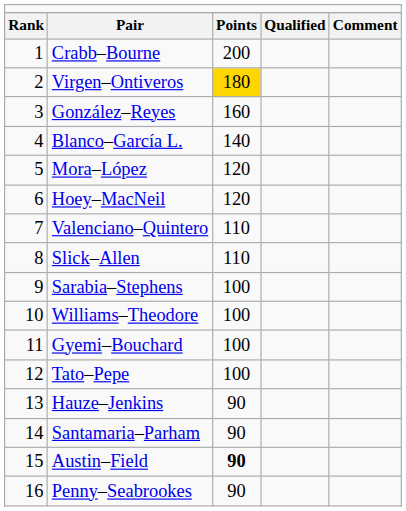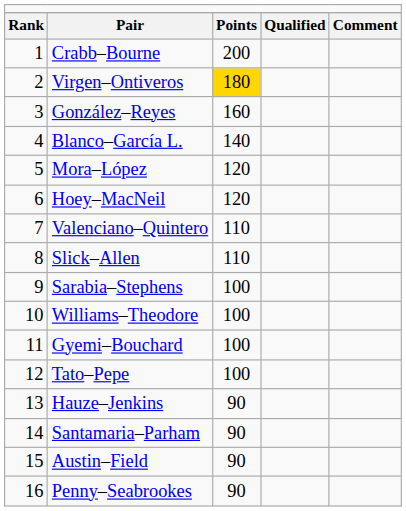(237, 461) bold -> (237, 461) normal
